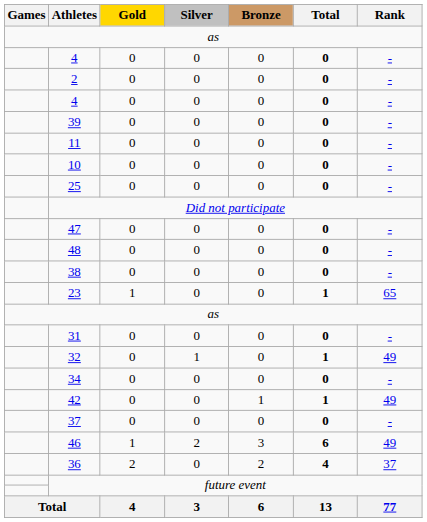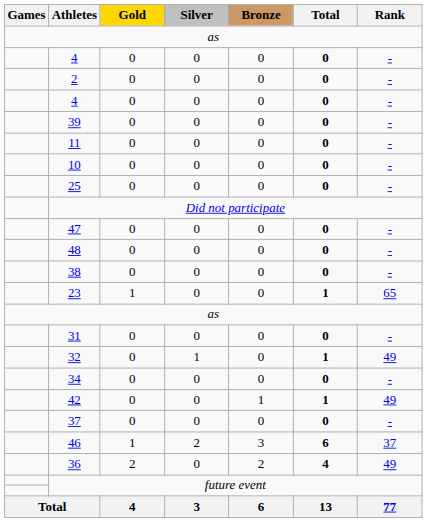(390, 443) 49 -> (390, 443) 37
(390, 464) 37 -> (390, 464) 49
